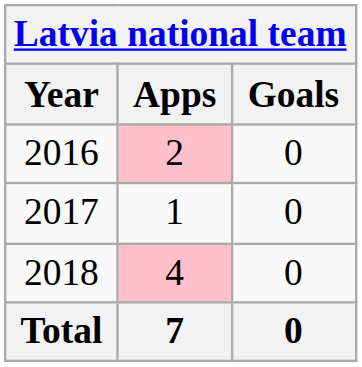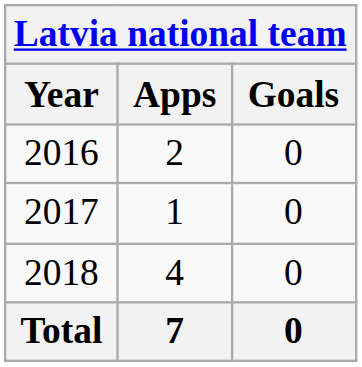(175, 152) pink background -> (175, 152) no background
(175, 271) pink background -> (175, 271) no background
